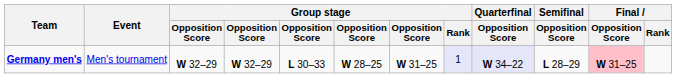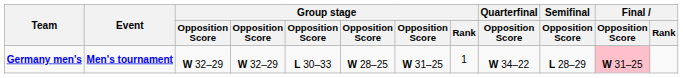(127, 60) normal -> (130, 60) bold
(458, 60) lavender background -> (464, 60) no background
(503, 65) lavender background -> (509, 65) no background
